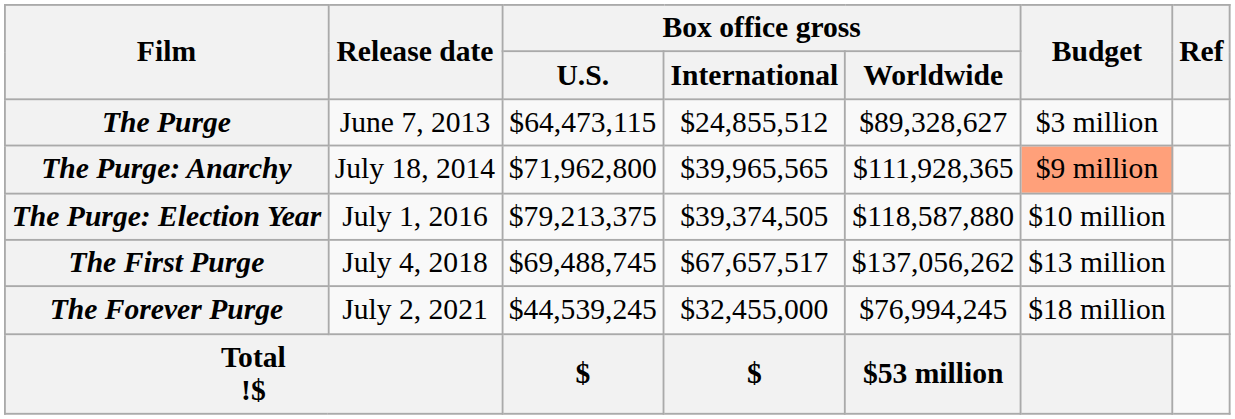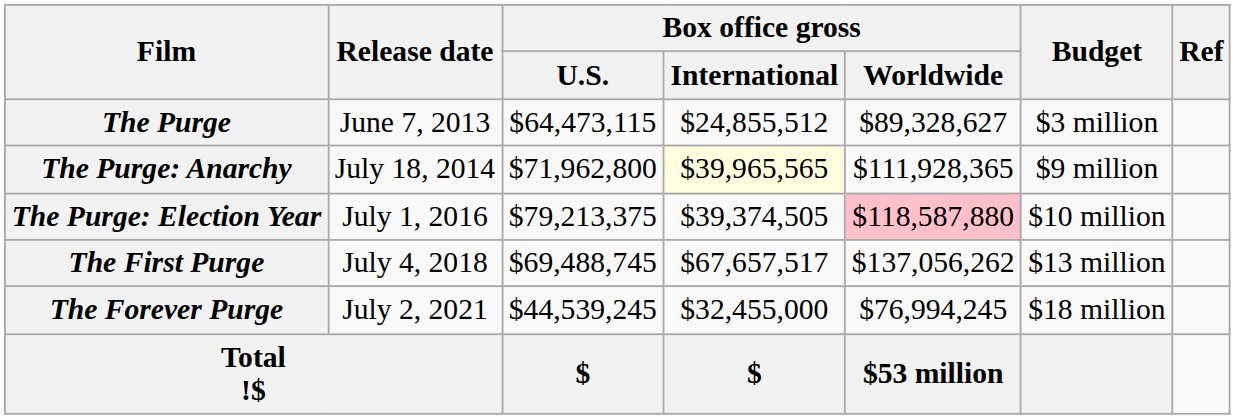(754, 168) no background -> (754, 168) lightyellow background
(1097, 168) lightsalmon background -> (1097, 168) no background
(933, 215) no background -> (933, 215) pink background
